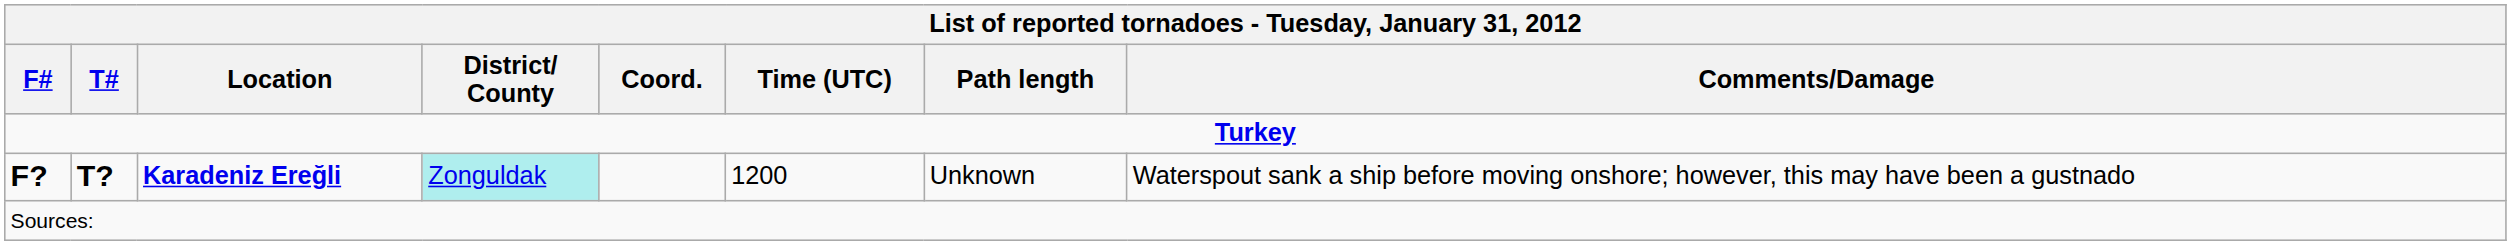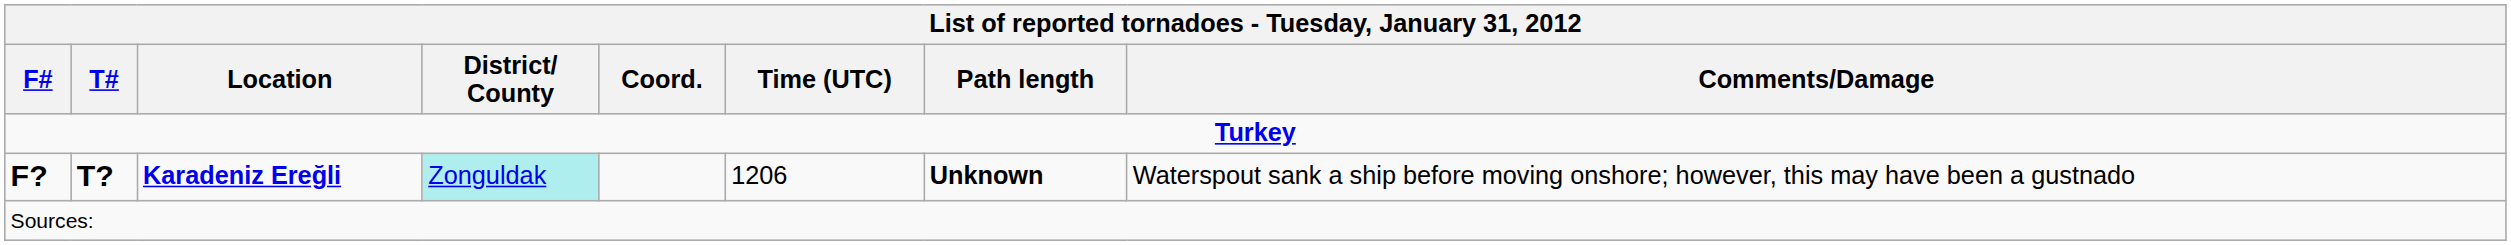(759, 176) 1200 -> (759, 176) 1206
(982, 176) normal -> (987, 176) bold
